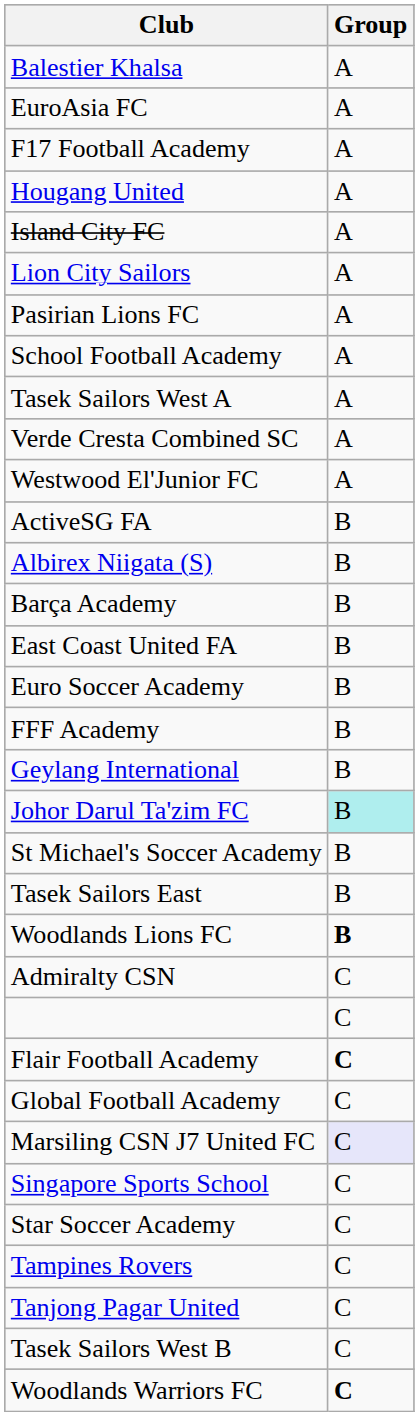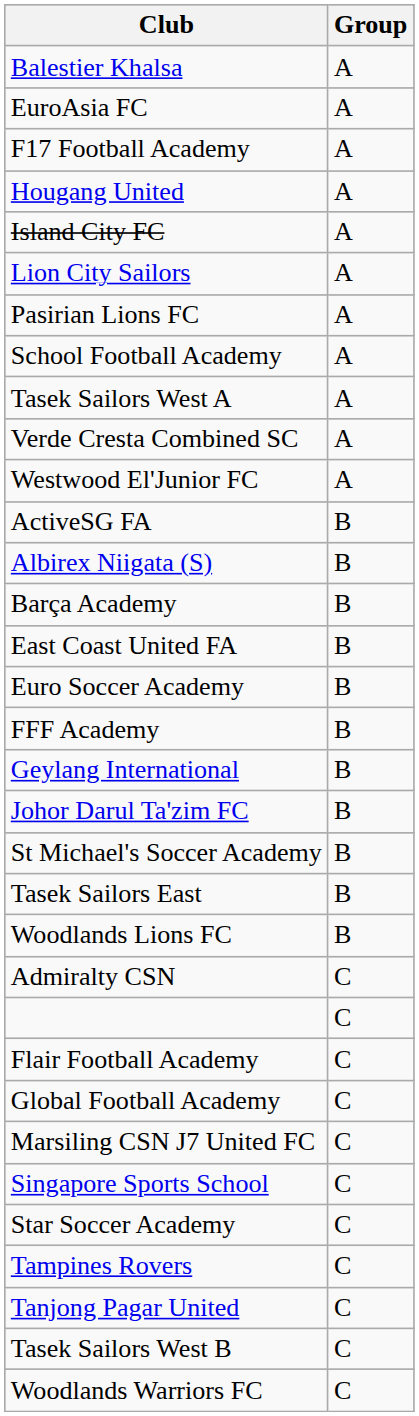(343, 811) paleturquoise background -> (343, 811) no background
(343, 935) bold -> (343, 935) normal
(343, 1059) bold -> (343, 1059) normal
(343, 1141) lavender background -> (343, 1141) no background
(343, 1390) bold -> (343, 1390) normal
